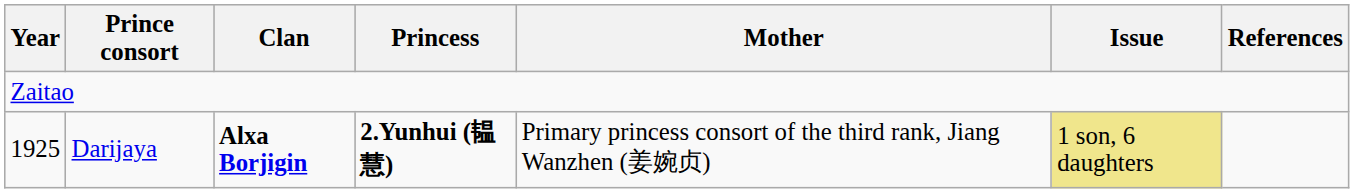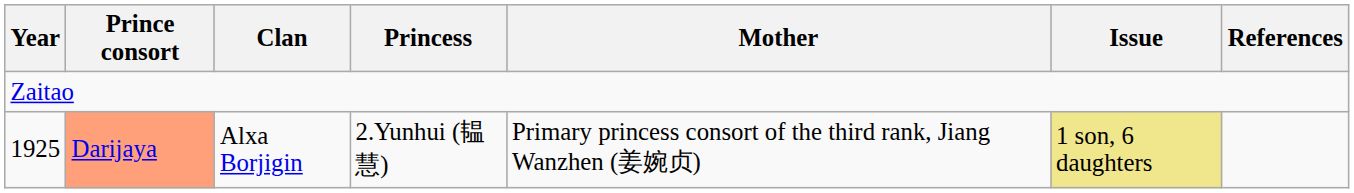(114, 149) no background -> (114, 149) lightsalmon background
(263, 149) bold -> (261, 149) normal
(428, 148) bold -> (420, 148) normal
